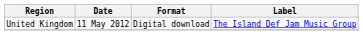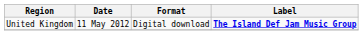(285, 24) normal -> (285, 24) bold
